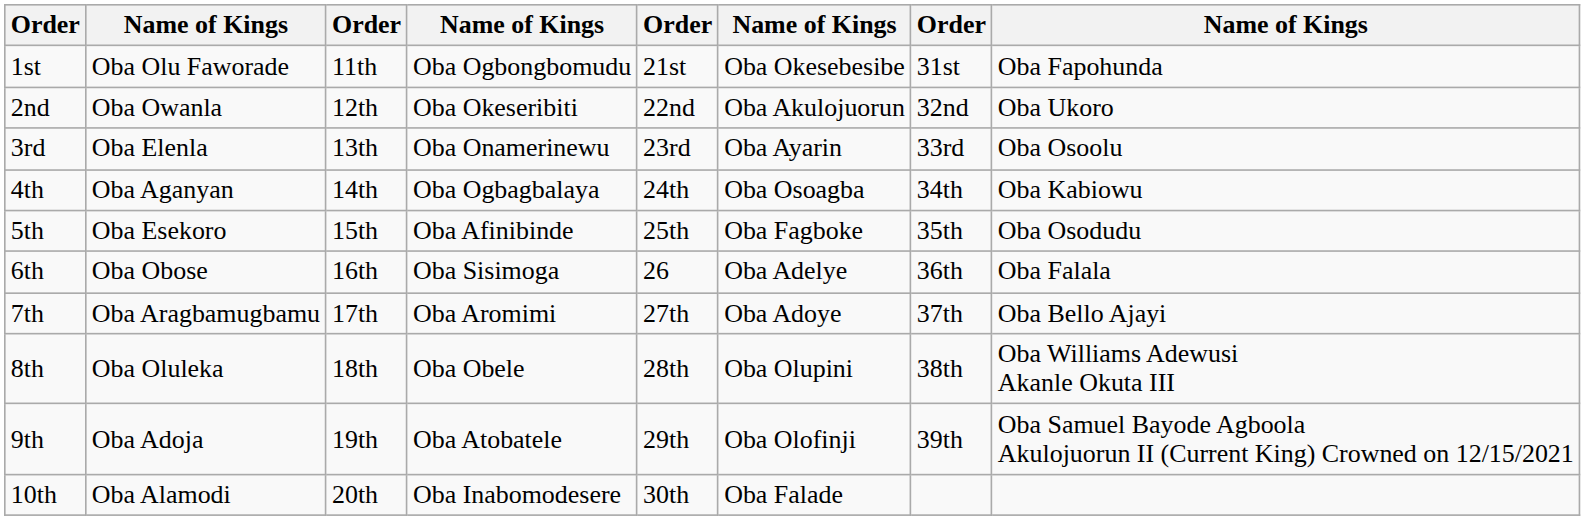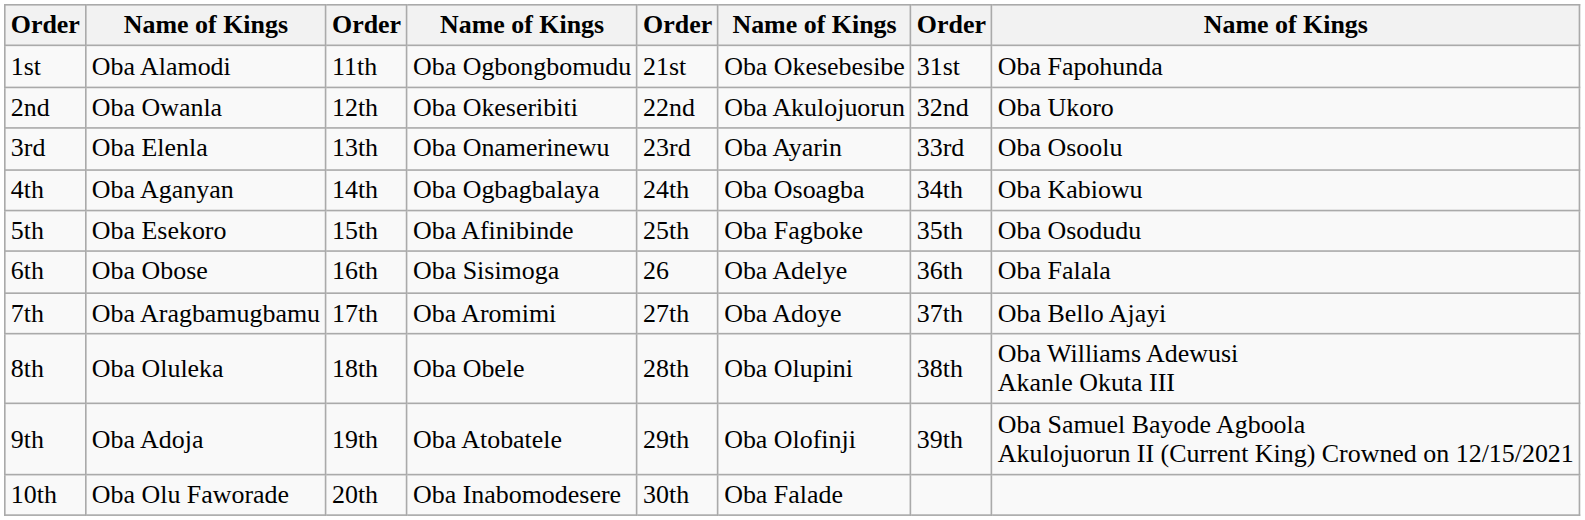(190, 66) Oba Olu Faworade -> (161, 66) Oba Alamodi
(161, 494) Oba Alamodi -> (190, 494) Oba Olu Faworade
